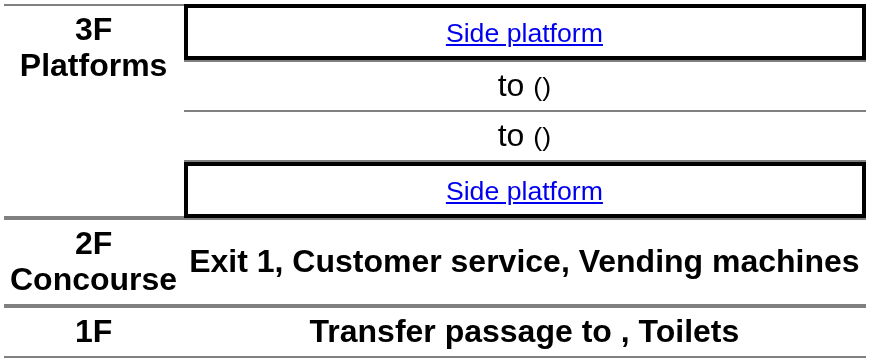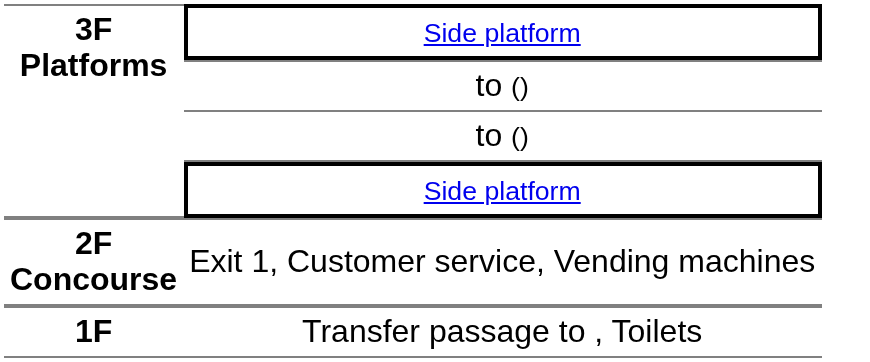(524, 261) bold -> (502, 261) normal
(524, 331) bold -> (502, 331) normal
